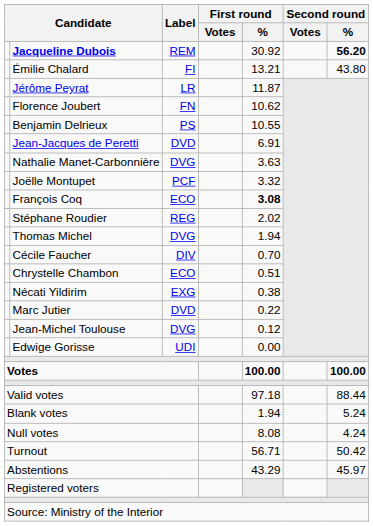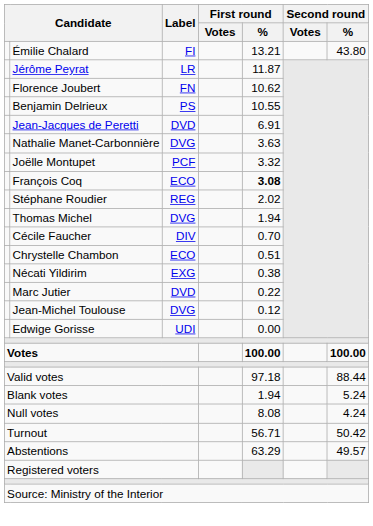- row: (64, 51)
(266, 469) 43.29 -> (266, 451) 63.29
(351, 469) 45.97 -> (351, 451) 49.57
